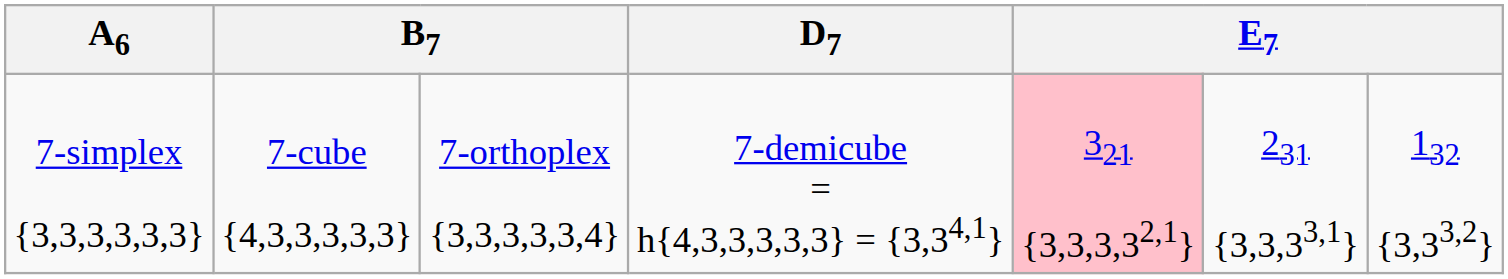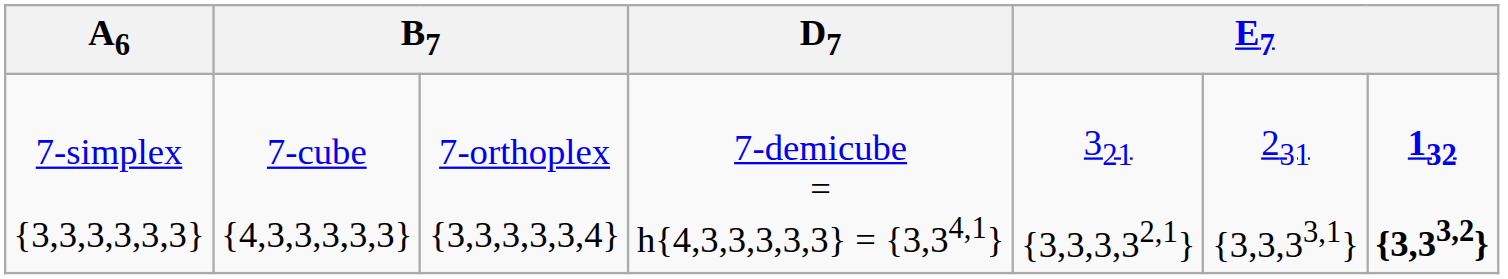(1108, 193) pink background -> (1108, 193) no background
(1435, 193) normal -> (1432, 193) bold
